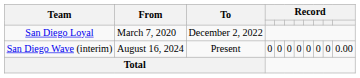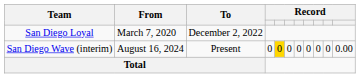(280, 49) no background -> (280, 49) gold background
